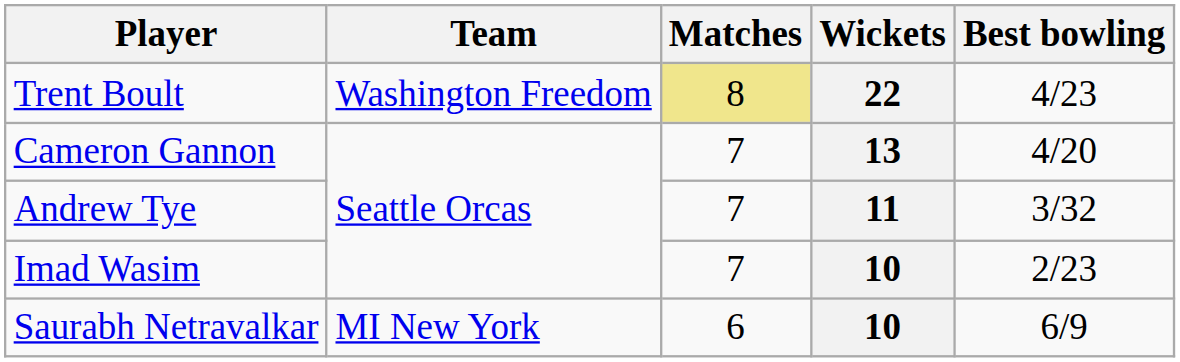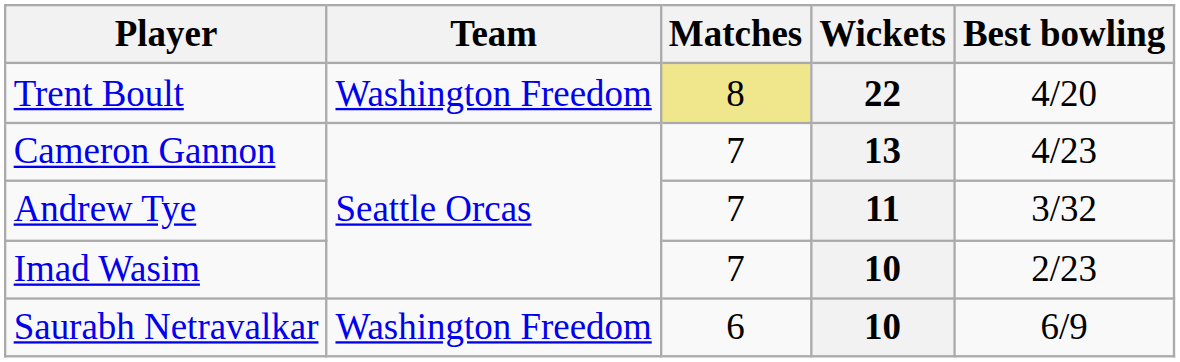(1064, 92) 4/23 -> (1064, 92) 4/20
(1064, 151) 4/20 -> (1064, 151) 4/23
(438, 326) MI New York -> (494, 326) Washington Freedom
